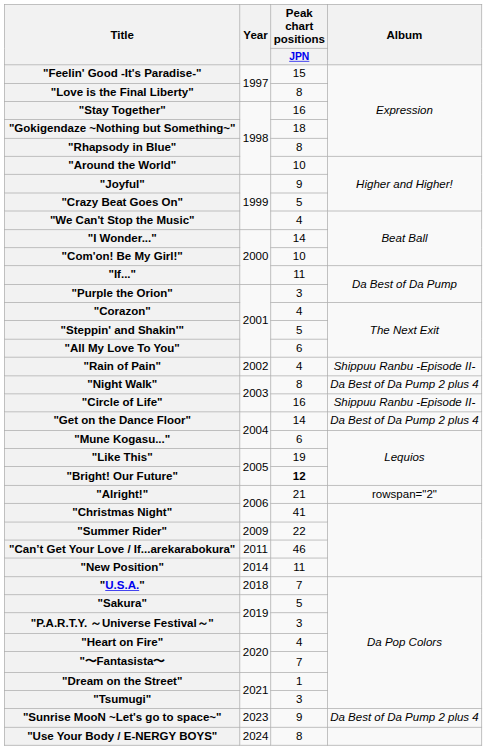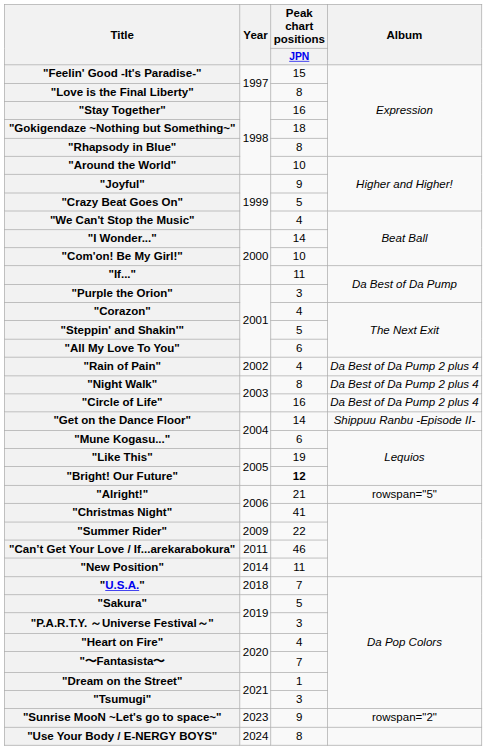(404, 366) Shippuu Ranbu -Episode II- -> (404, 366) Da Best of Da Pump 2 plus 4
(404, 403) Shippuu Ranbu -Episode II- -> (404, 403) Da Best of Da Pump 2 plus 4
(404, 421) Da Best of Da Pump 2 plus 4 -> (404, 421) Shippuu Ranbu -Episode II-
(404, 494) rowspan="2" -> (404, 494) rowspan="5"
(404, 717) Da Best of Da Pump 2 plus 4 -> (404, 717) rowspan="2"
